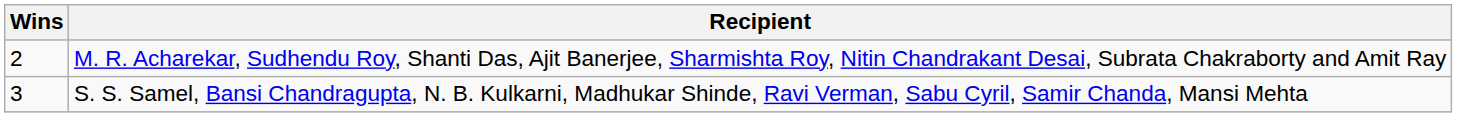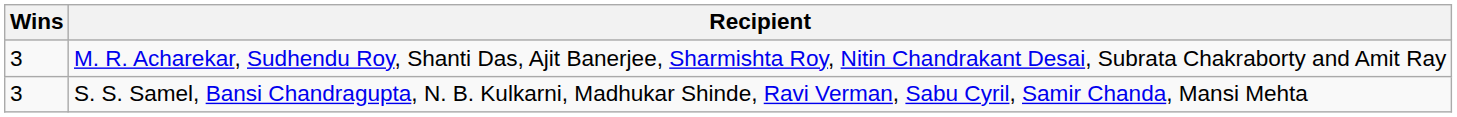(16, 58) 2 -> (16, 58) 3
